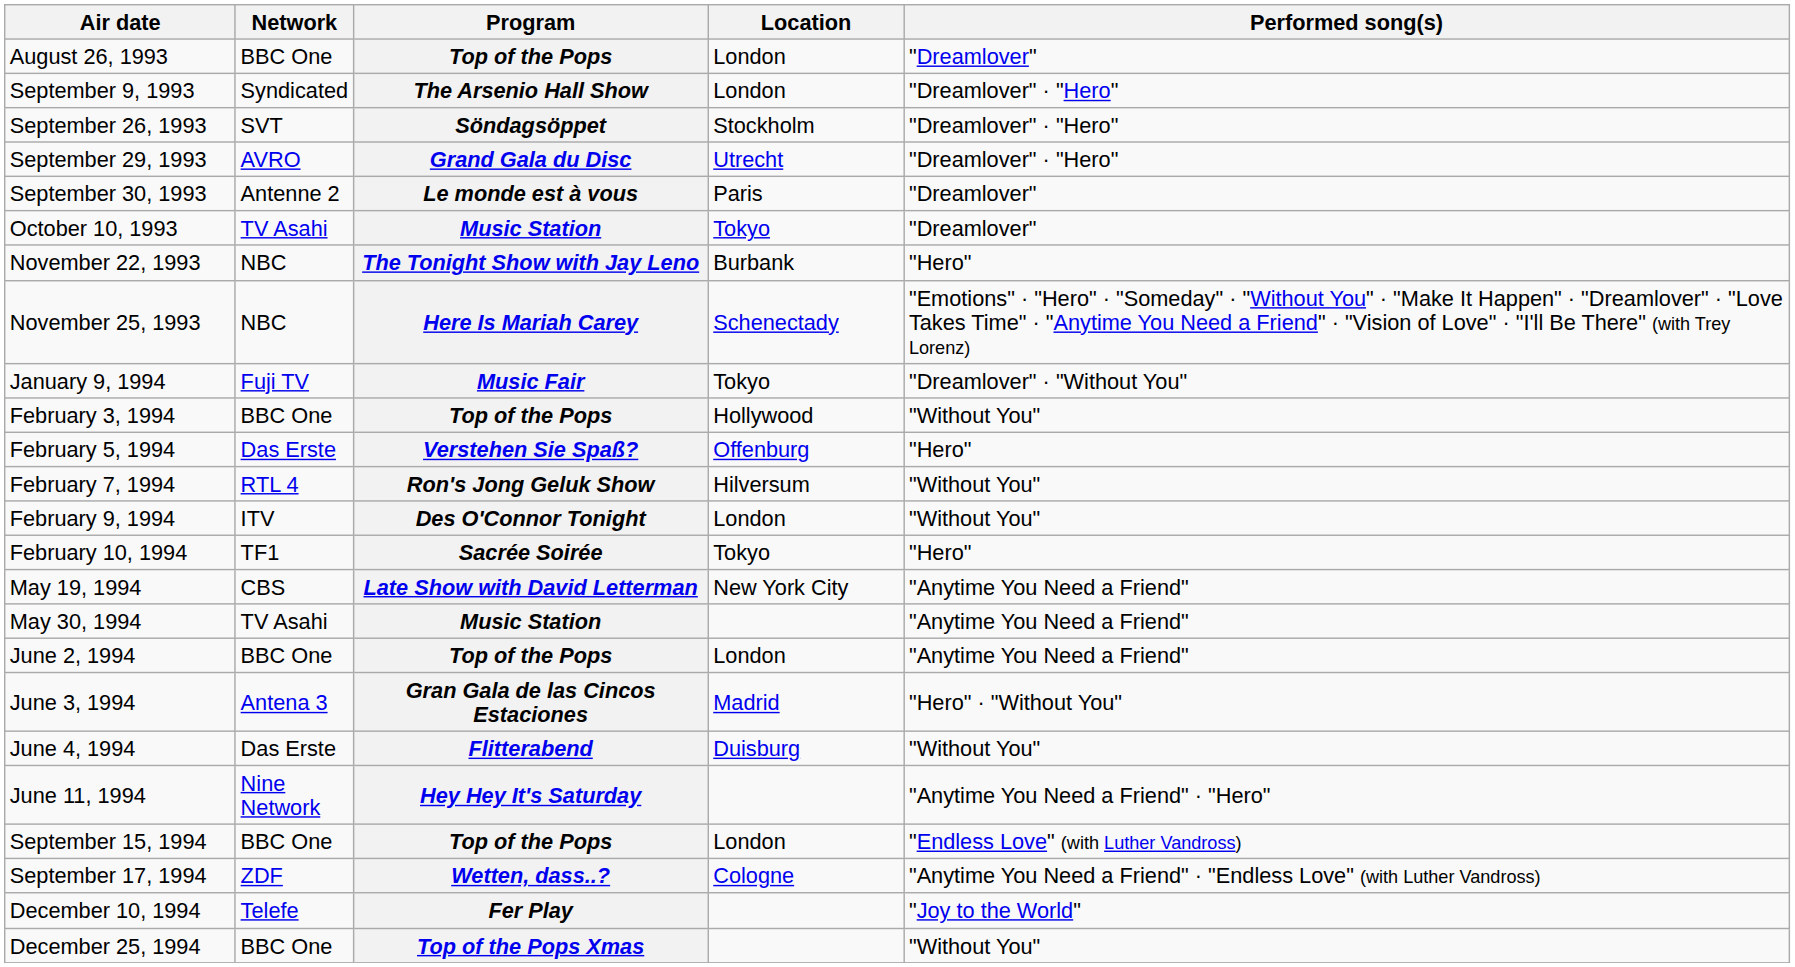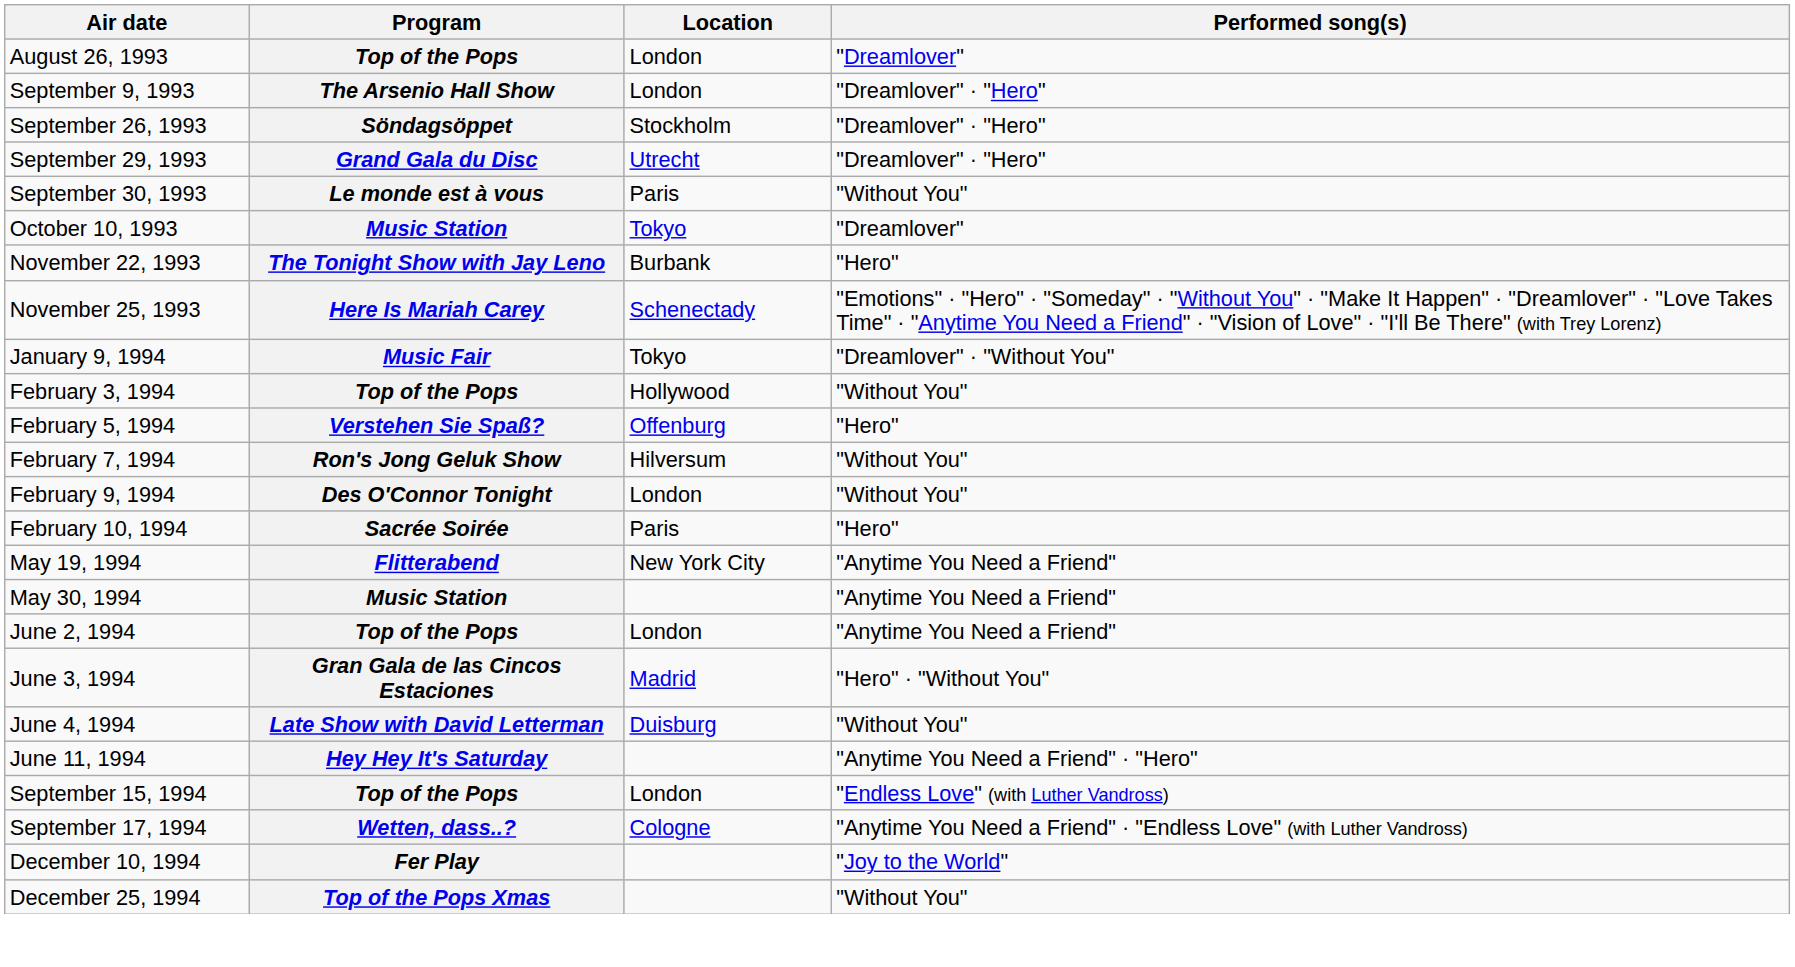- column: (294, 22)
(973, 194) "Dreamlover" -> (902, 194) "Without You"
(742, 552) Tokyo -> (654, 528) Paris
(531, 587) Late Show with David Letterman -> (437, 563) Flitterabend
(531, 749) Flitterabend -> (437, 725) Late Show with David Letterman
